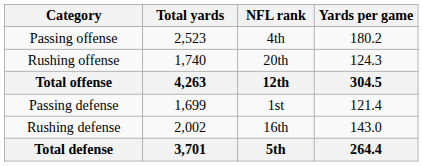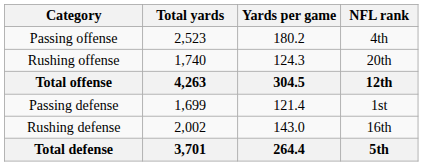columns swapped: (366, 15) <-> (276, 15)
